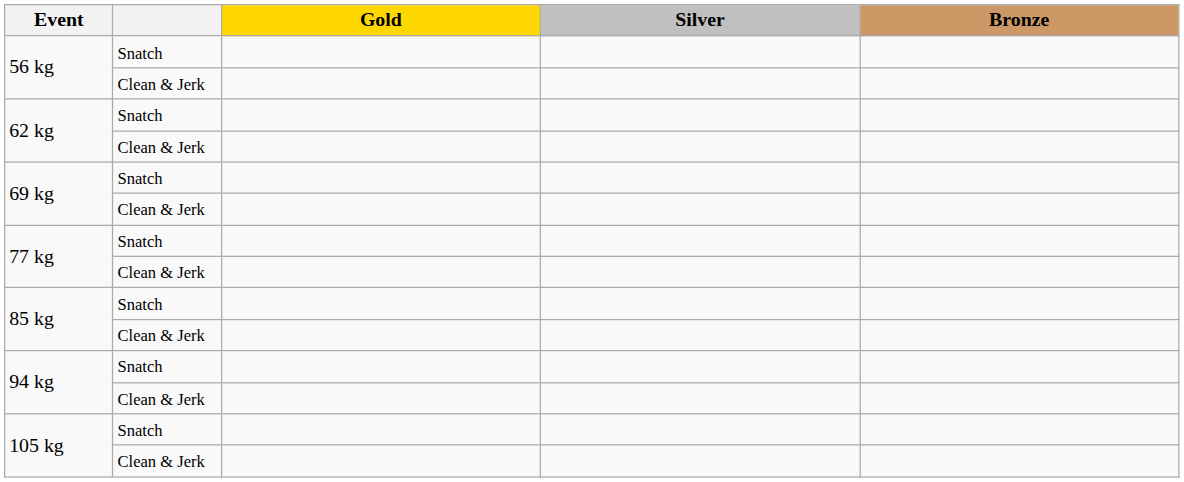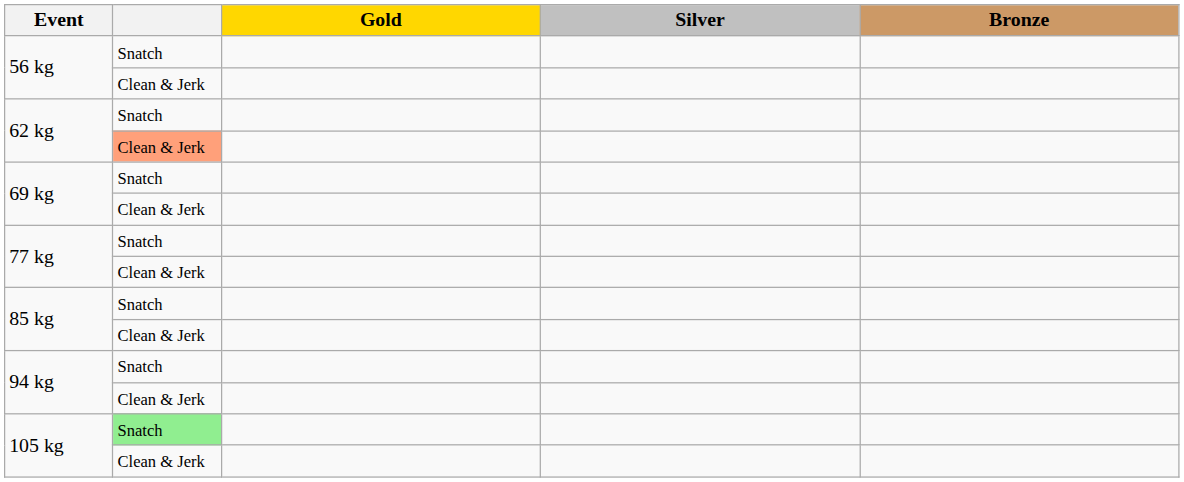(161, 147) no background -> (161, 147) lightsalmon background
(140, 430) no background -> (140, 430) lightgreen background
